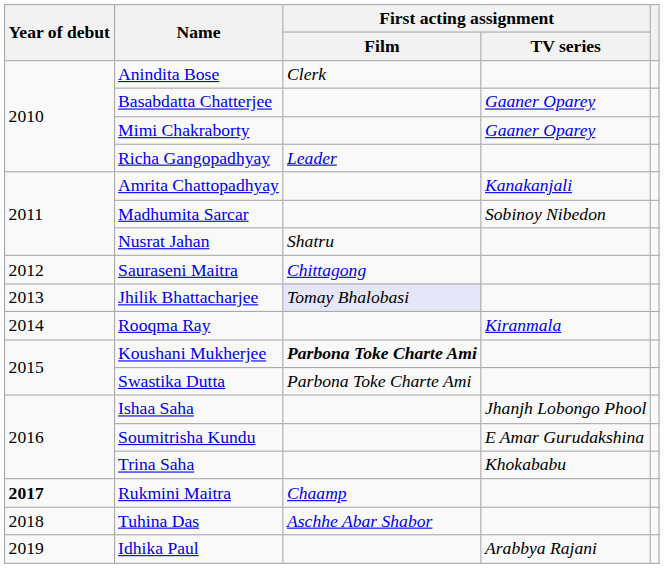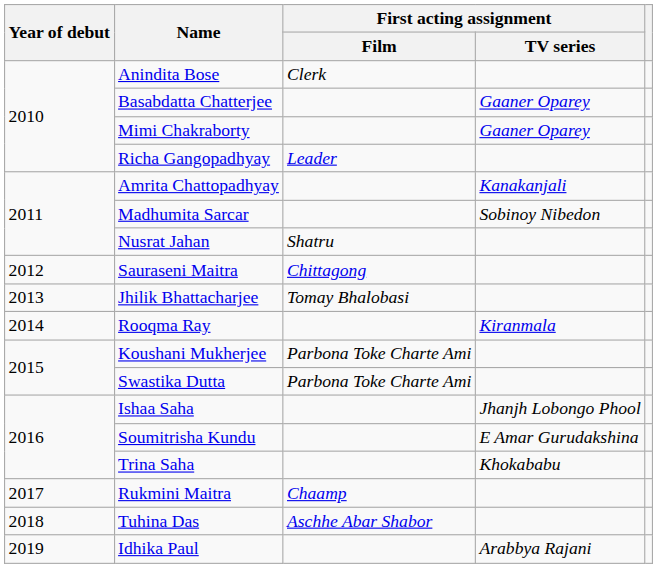(348, 297) lavender background -> (348, 297) no background
(382, 353) bold -> (379, 353) normal
(26, 492) bold -> (26, 492) normal
